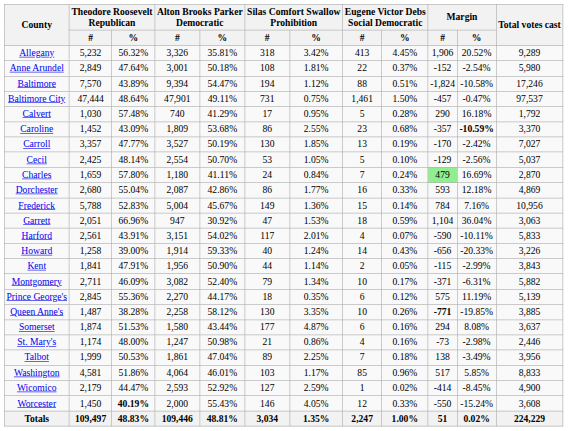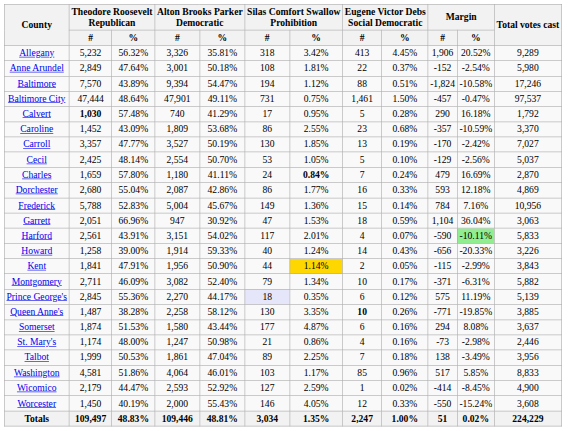(91, 114) normal -> (91, 114) bold
(477, 129) bold -> (476, 129) normal
(316, 175) normal -> (316, 175) bold
(443, 175) lightgreen background -> (443, 175) no background
(477, 236) no background -> (476, 236) lightgreen background
(316, 266) no background -> (316, 266) gold background
(267, 296) no background -> (267, 296) lavender background
(362, 312) normal -> (362, 312) bold
(443, 312) bold -> (443, 312) normal
(133, 403) bold -> (133, 403) normal
